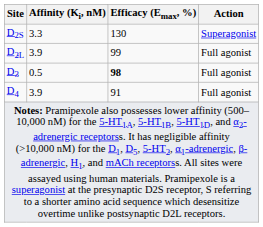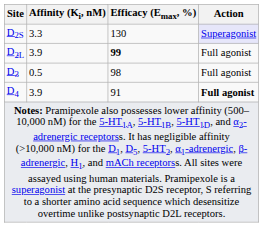(229, 33) no background -> (229, 33) lavender background
(116, 53) normal -> (116, 53) bold
(116, 72) bold -> (116, 72) normal
(226, 92) normal -> (228, 92) bold
